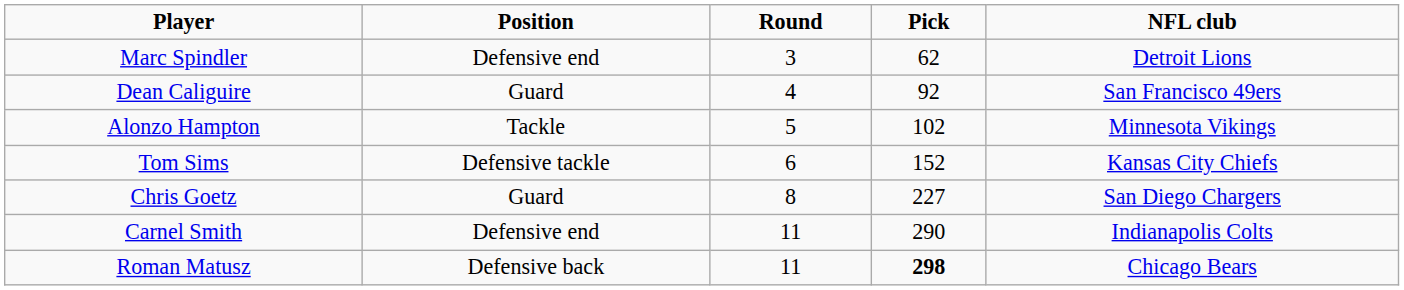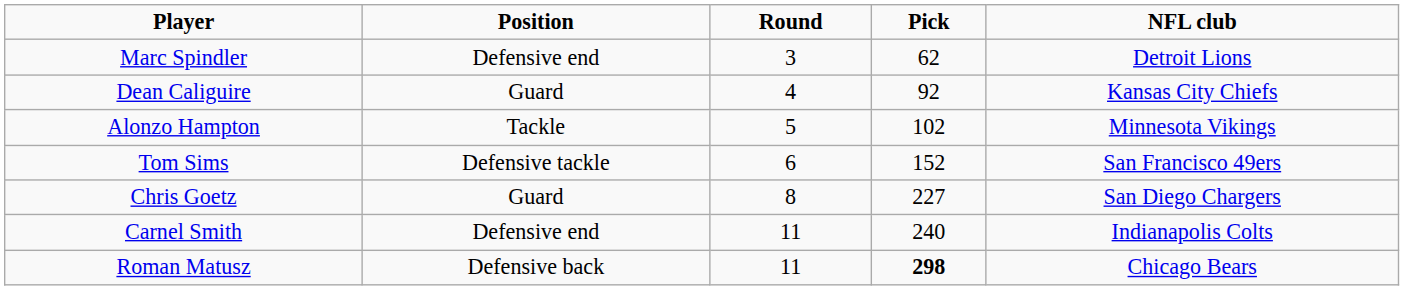(1192, 92) San Francisco 49ers -> (1192, 92) Kansas City Chiefs
(1192, 162) Kansas City Chiefs -> (1192, 162) San Francisco 49ers
(929, 232) 290 -> (929, 232) 240
